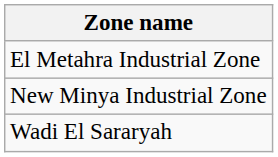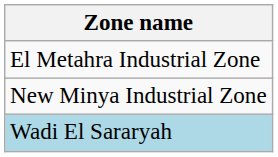(91, 132) no background -> (91, 132) lightblue background
